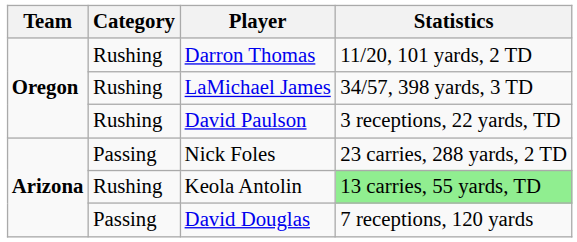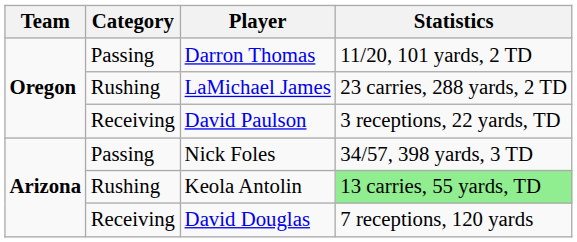(128, 54) Rushing -> (122, 54) Passing
(437, 87) 34/57, 398 yards, 3 TD -> (454, 87) 23 carries, 288 yards, 2 TD
(128, 120) Rushing -> (133, 120) Receiving
(454, 153) 23 carries, 288 yards, 2 TD -> (437, 153) 34/57, 398 yards, 3 TD
(125, 219) Passing -> (133, 219) Receiving
